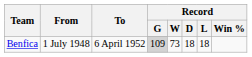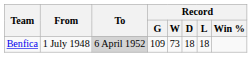(120, 44) no background -> (120, 44) lightgrey background
(157, 44) lightgrey background -> (157, 44) no background
